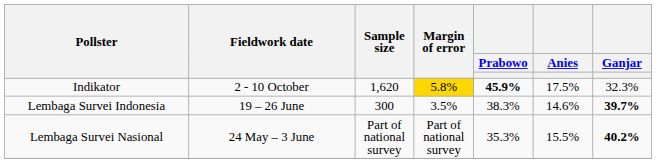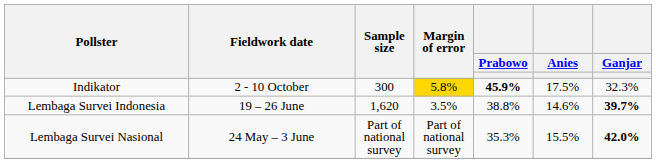(384, 87) 1,620 -> (384, 87) 300
(384, 106) 300 -> (384, 106) 1,620
(503, 106) 38.3% -> (503, 106) 38.8%
(622, 137) 40.2% -> (622, 137) 42.0%
